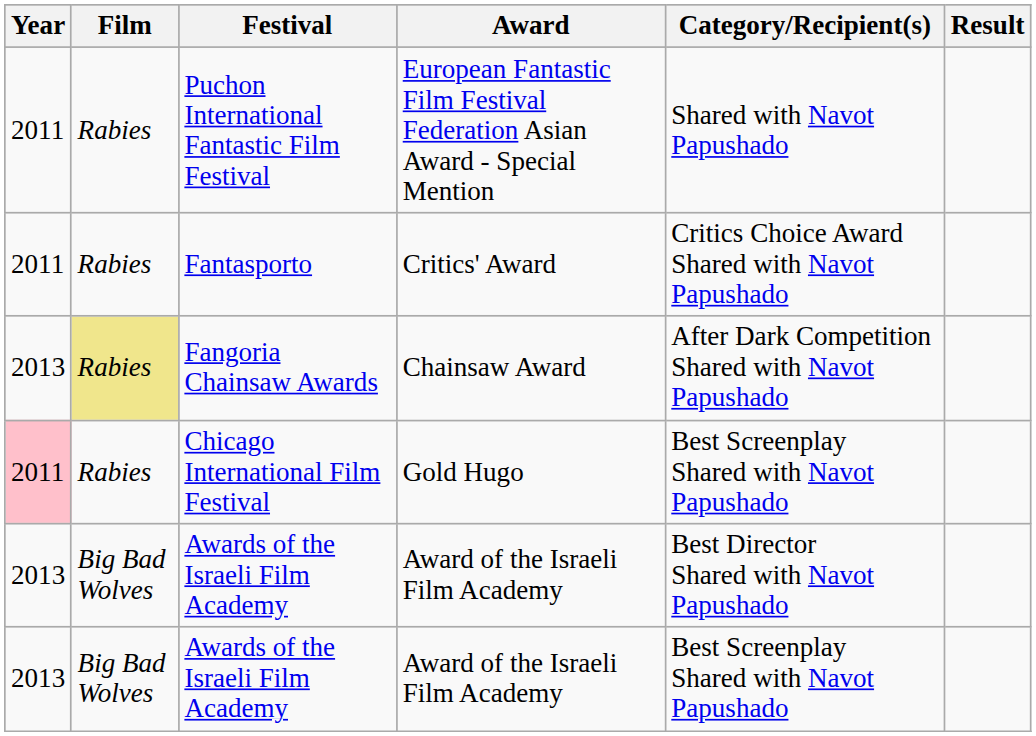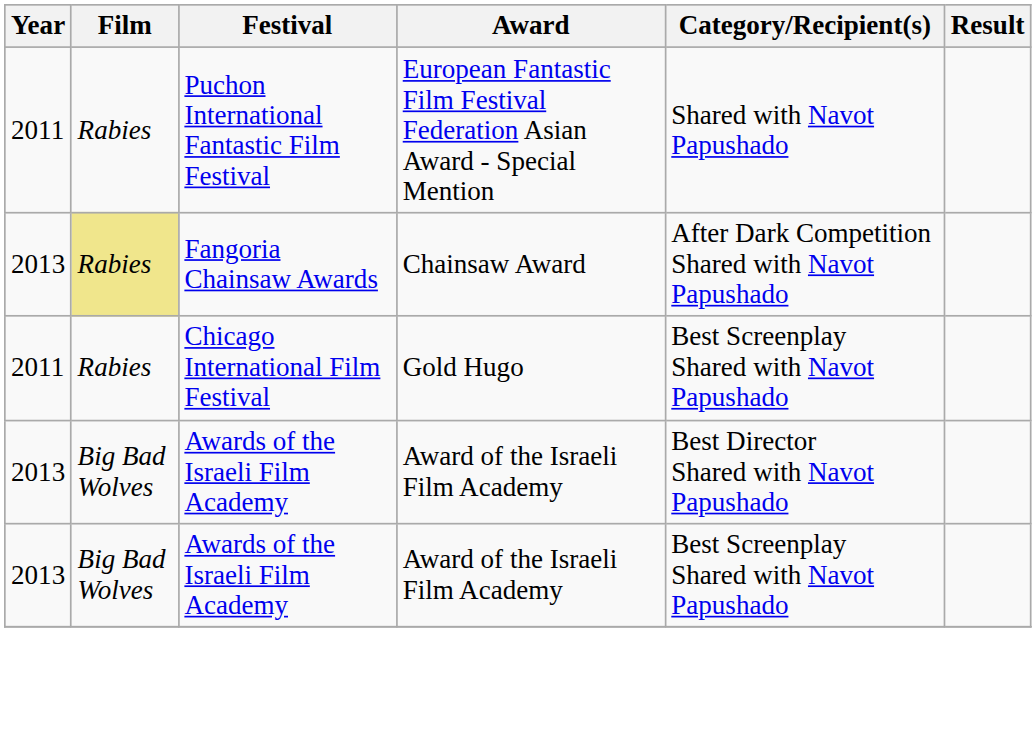- row: (248, 263)
(38, 471) pink background -> (38, 367) no background
